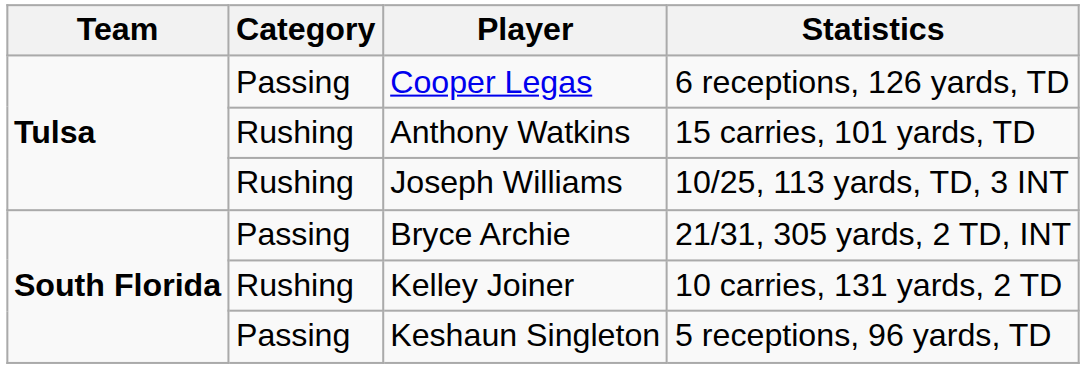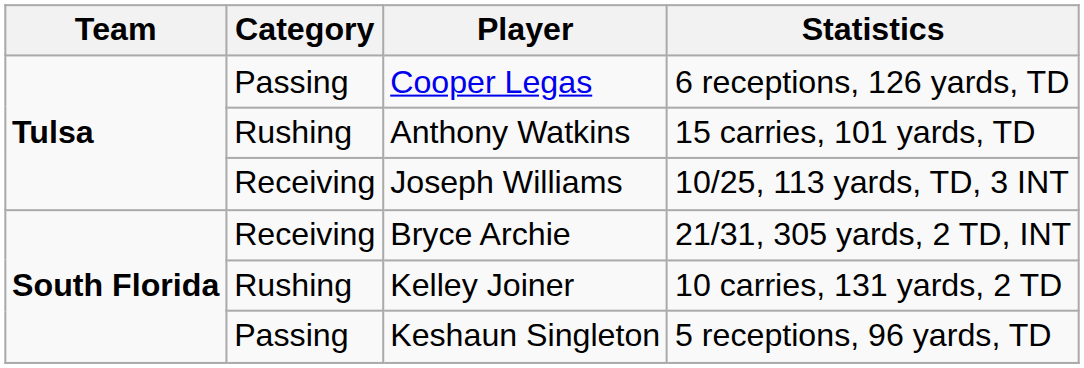(295, 183) Rushing -> (305, 183) Receiving
(293, 234) Passing -> (305, 234) Receiving
